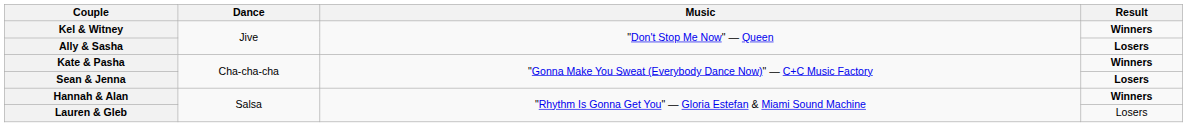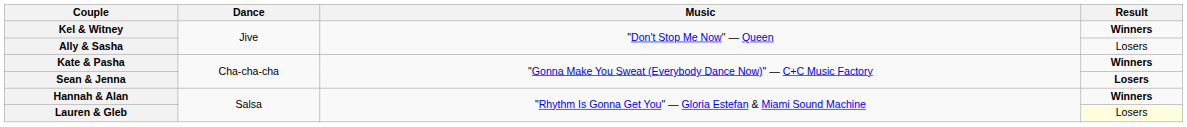(1132, 46) bold -> (1132, 46) normal
(1132, 113) no background -> (1132, 113) lightyellow background
